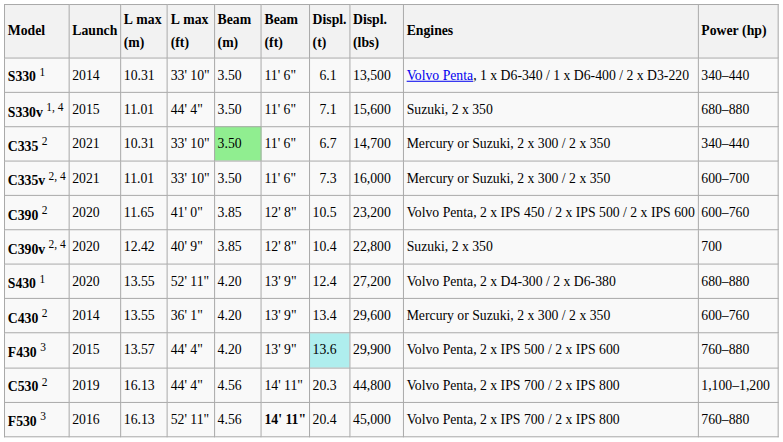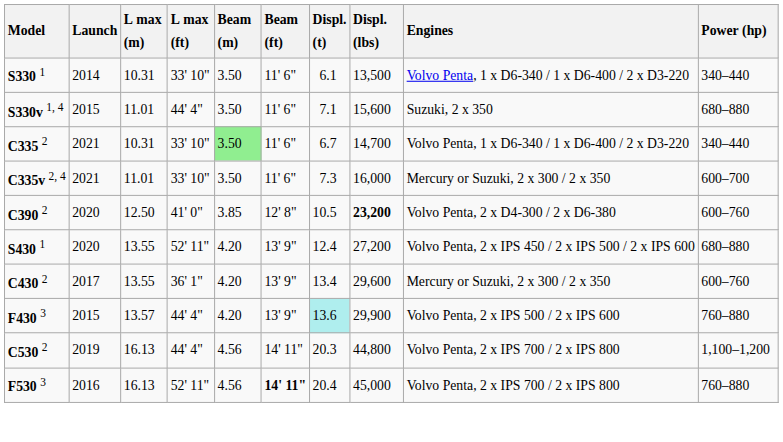(508, 143) Mercury or Suzuki, 2 x 300 / 2 x 350 -> (548, 143) Volvo Penta, 1 x D6-340 / 1 x D6-400 / 2 x D3-220
(139, 212) 11.65 -> (139, 212) 12.50
(372, 212) normal -> (372, 212) bold
(551, 212) Volvo Penta, 2 x IPS 450 / 2 x IPS 500 / 2 x IPS 600 -> (511, 212) Volvo Penta, 2 x D4-300 / 2 x D6-380
- row: (37, 247)
(511, 281) Volvo Penta, 2 x D4-300 / 2 x D6-380 -> (551, 247) Volvo Penta, 2 x IPS 450 / 2 x IPS 500 / 2 x IPS 600
(86, 316) 2014 -> (86, 281) 2017
